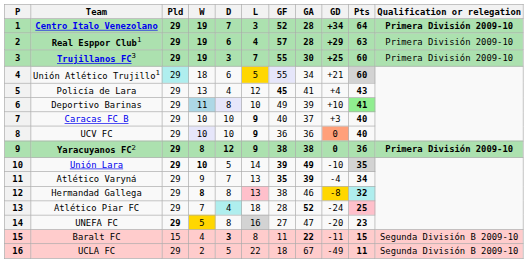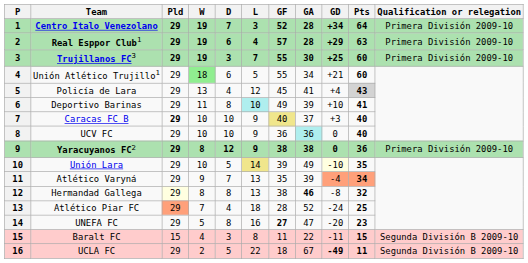(449, 26) bold -> (449, 26) normal
(175, 75) paleturquoise background -> (175, 75) no background
(202, 75) no background -> (202, 75) lightgreen background
(255, 75) gold background -> (255, 75) no background
(282, 75) lavender background -> (282, 75) no background
(362, 75) lightgrey background -> (362, 75) no background
(282, 90) bold -> (282, 90) normal
(362, 90) no background -> (362, 90) lightgrey background
(202, 105) lightblue background -> (202, 105) no background
(229, 105) lavender background -> (229, 105) no background
(255, 105) no background -> (255, 105) paleturquoise background
(362, 105) lightgreen background -> (362, 105) no background
(175, 119) normal -> (175, 119) bold
(255, 119) bold -> (255, 119) normal
(282, 119) no background -> (282, 119) khaki background
(202, 134) lavender background -> (202, 134) no background
(255, 134) bold -> (255, 134) normal
(309, 134) no background -> (309, 134) paleturquoise background
(335, 134) lightsalmon background -> (335, 134) no background
(449, 149) bold -> (449, 149) normal
(175, 165) bold -> (175, 165) normal
(202, 165) bold -> (202, 165) normal
(255, 165) no background -> (255, 165) khaki background
(282, 165) bold -> (282, 165) normal
(309, 165) bold -> (309, 165) normal
(335, 165) no background -> (335, 165) lightyellow background
(362, 165) lightgrey background -> (362, 165) no background
(282, 179) bold -> (282, 179) normal
(309, 179) bold -> (309, 179) normal
(335, 179) no background -> (335, 179) lightsalmon background
(362, 179) no background -> (362, 179) lightsalmon background
(175, 193) no background -> (175, 193) lightyellow background
(202, 193) bold -> (202, 193) normal
(255, 193) pink background -> (255, 193) no background
(309, 193) normal -> (309, 193) bold
(335, 193) gold background -> (335, 193) no background
(362, 193) paleturquoise background -> (362, 193) no background
(175, 208) no background -> (175, 208) lightsalmon background
(229, 208) paleturquoise background -> (229, 208) no background
(309, 208) bold -> (309, 208) normal
(362, 208) pink background -> (362, 208) no background
(175, 222) bold -> (175, 222) normal
(202, 222) gold background -> (202, 222) no background
(255, 222) lightgrey background -> (255, 222) no background
(282, 222) normal -> (282, 222) bold
(229, 237) bold -> (229, 237) normal
(309, 237) bold -> (309, 237) normal
(335, 251) normal -> (335, 251) bold
